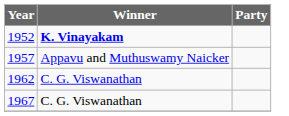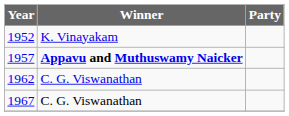(82, 36) bold -> (79, 36) normal
(135, 57) normal -> (142, 57) bold
